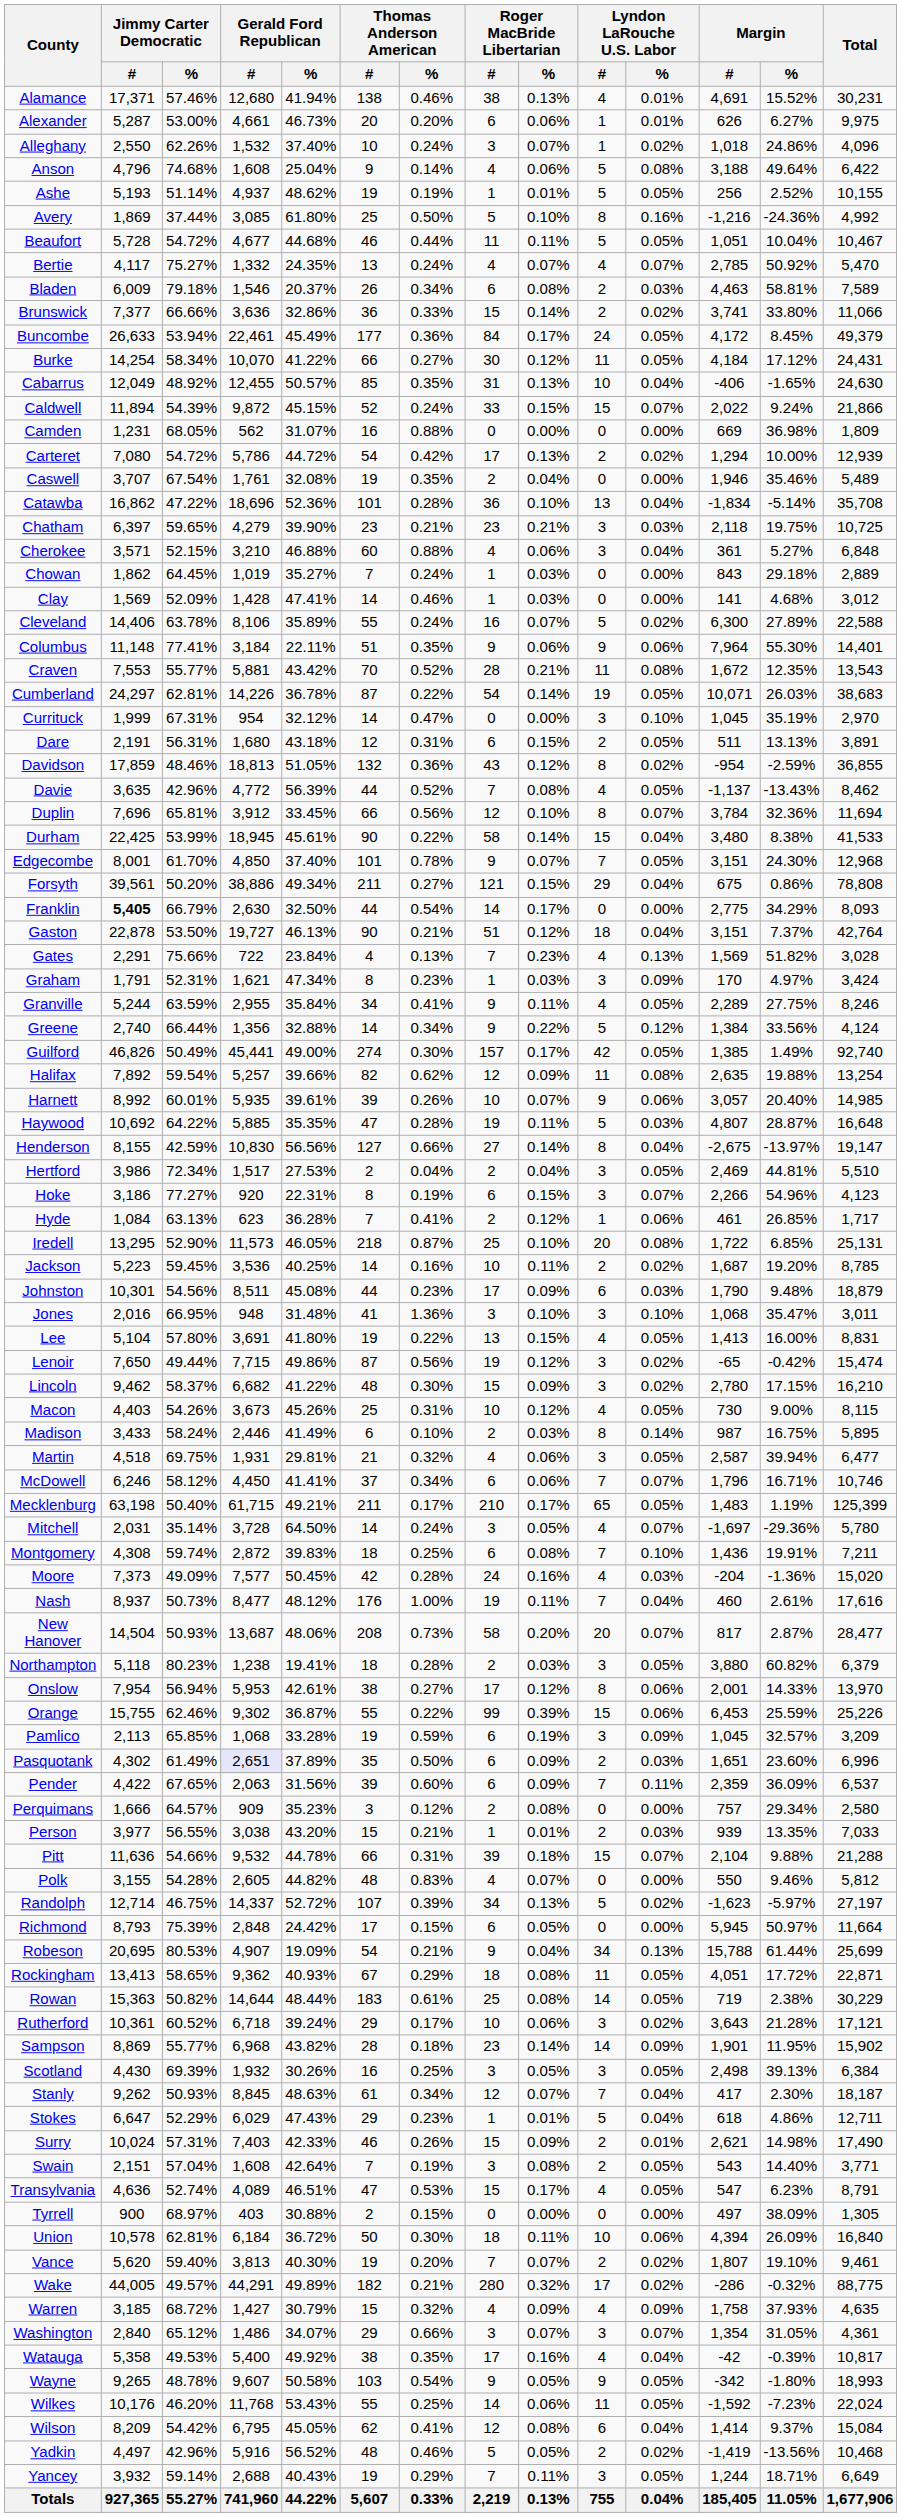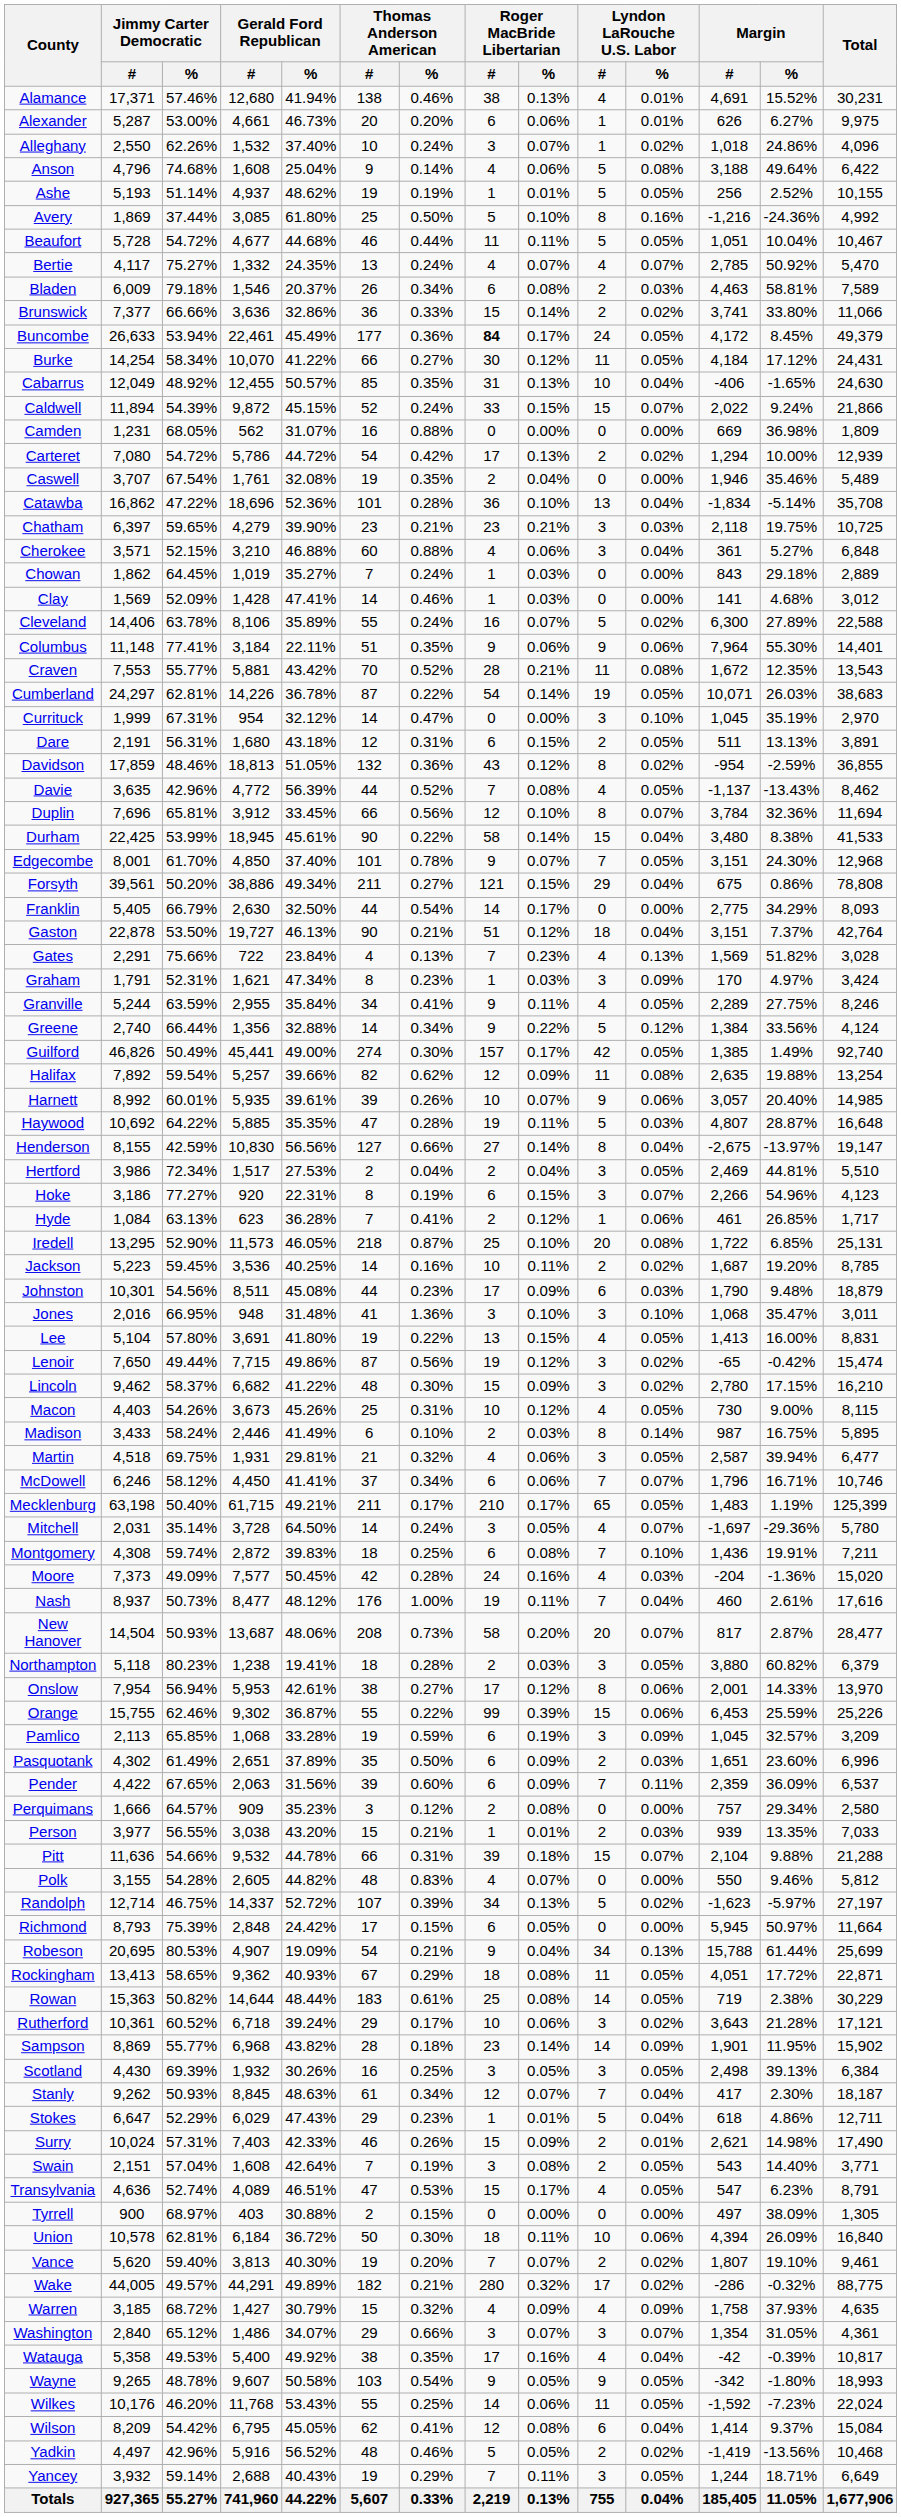(492, 336) normal -> (492, 336) bold
(132, 908) bold -> (132, 908) normal
(251, 1760) lavender background -> (251, 1760) no background
